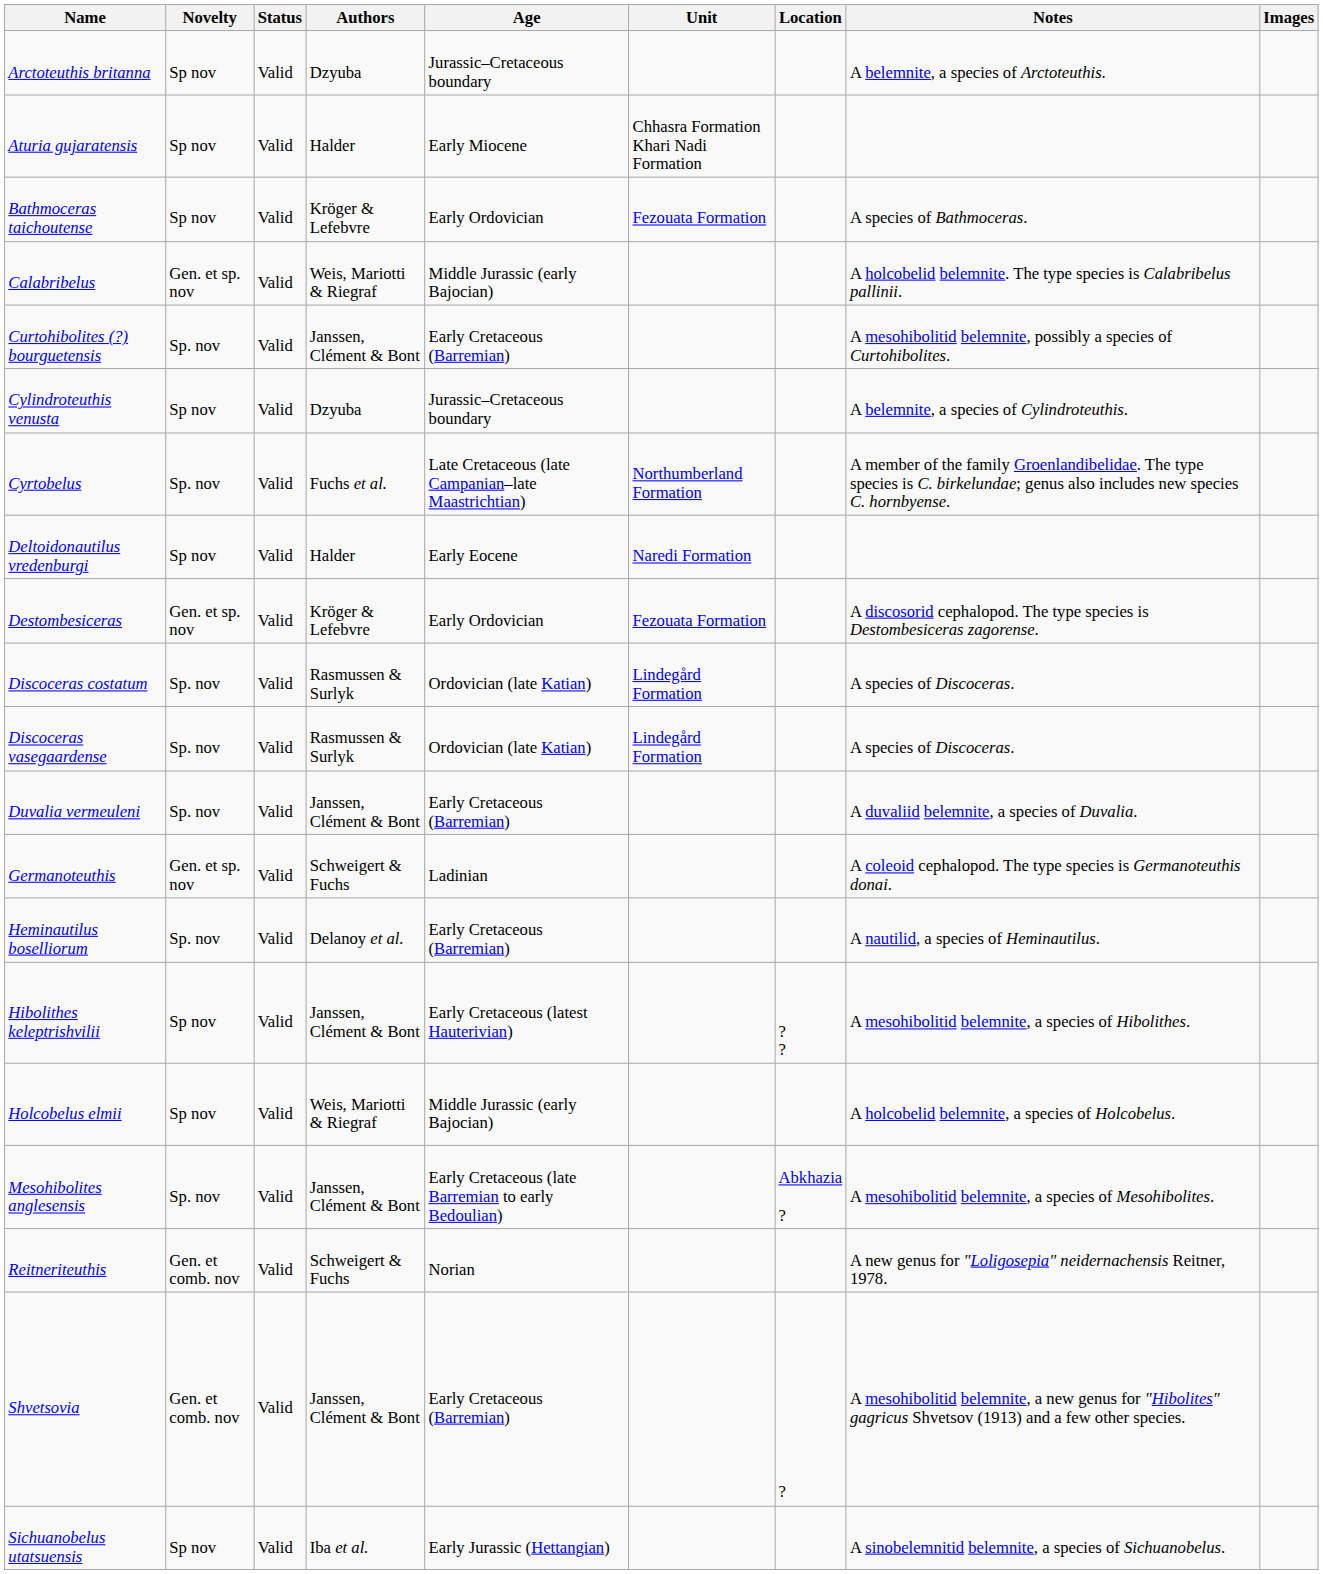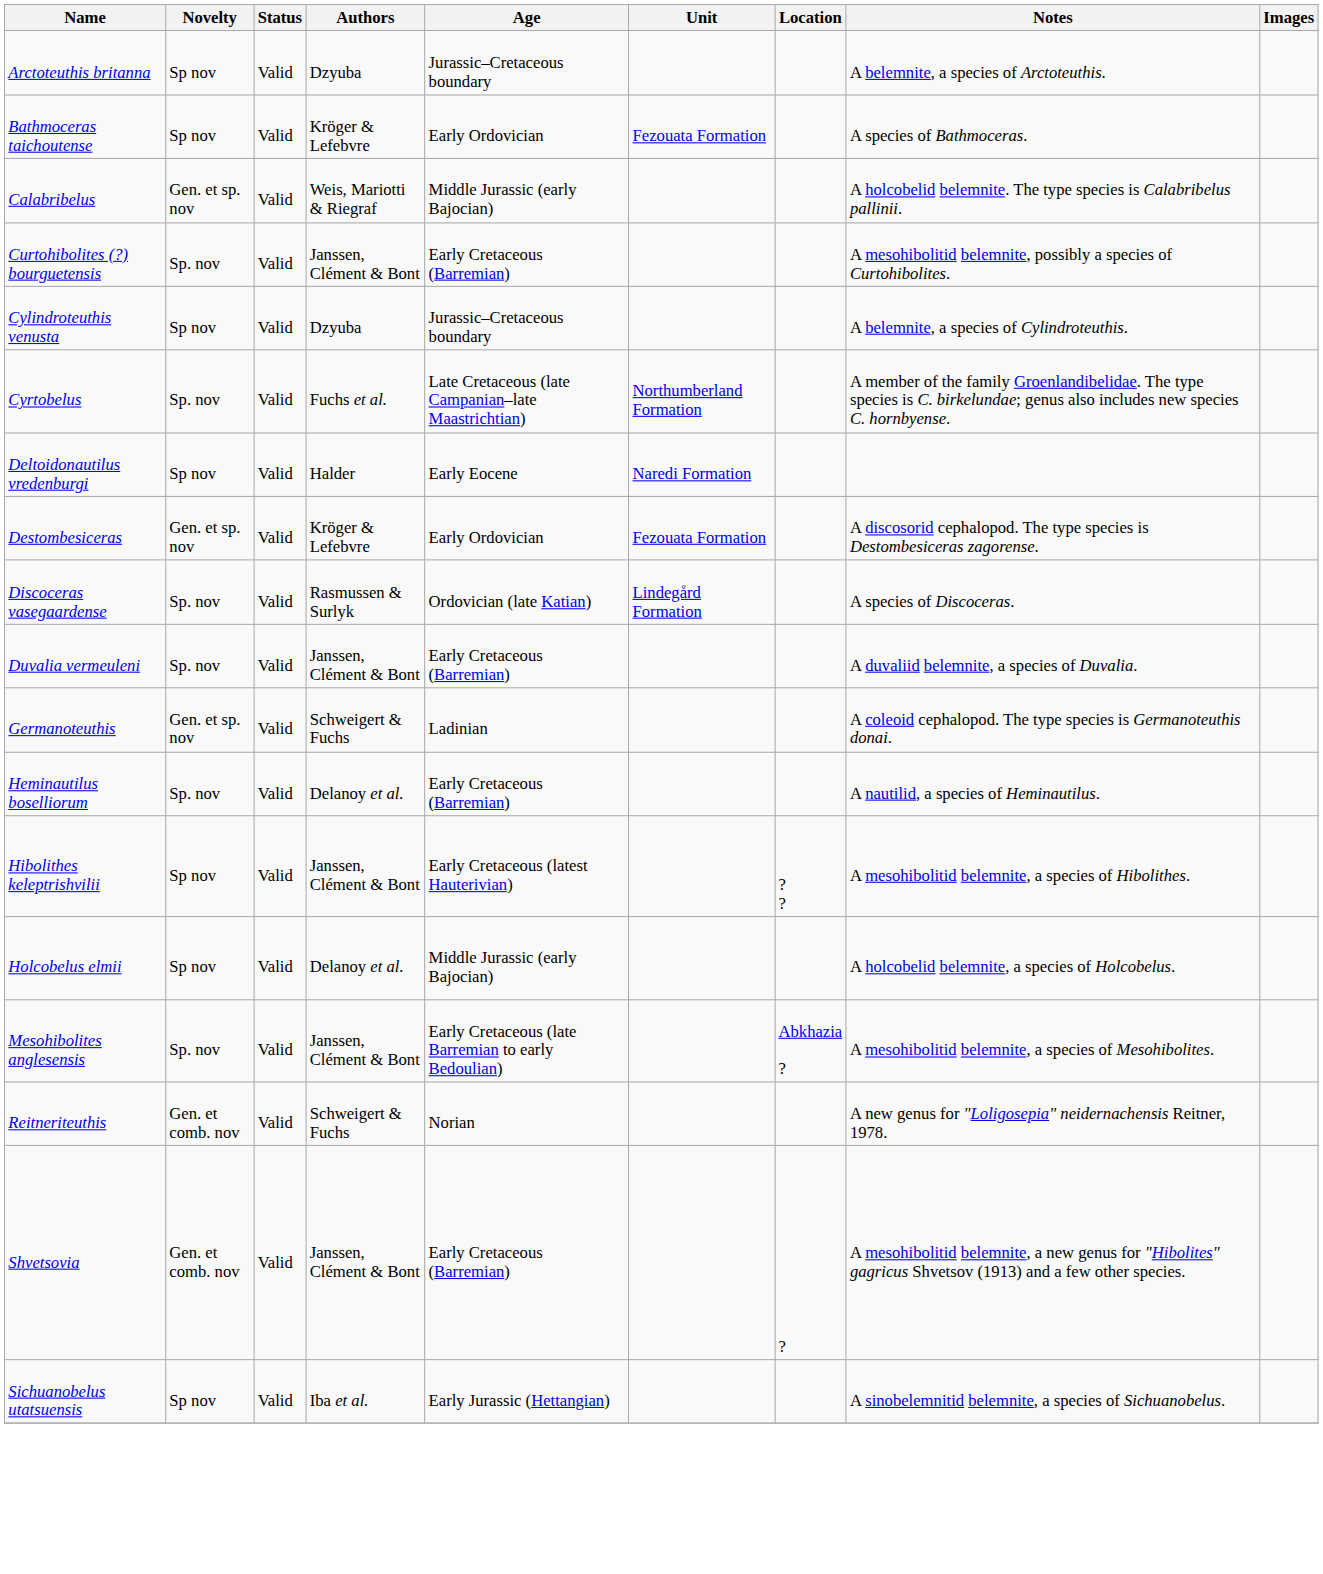- row: (73, 145)
- row: (78, 684)
(358, 1113) Weis, Mariotti & Riegraf -> (357, 967) Delanoy et al.
